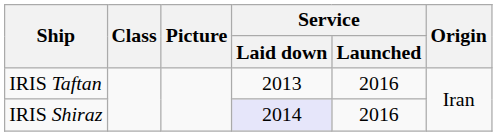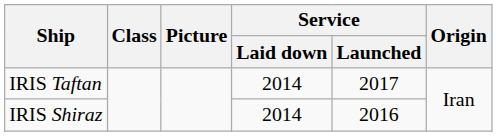(282, 83) 2013 -> (282, 83) 2014
(379, 83) 2016 -> (379, 83) 2017
(282, 114) lavender background -> (282, 114) no background
